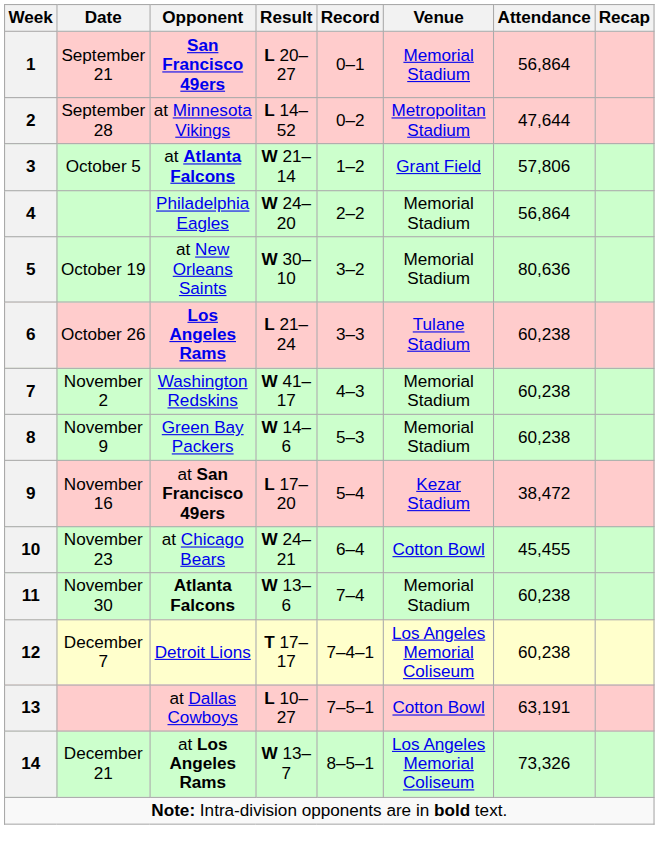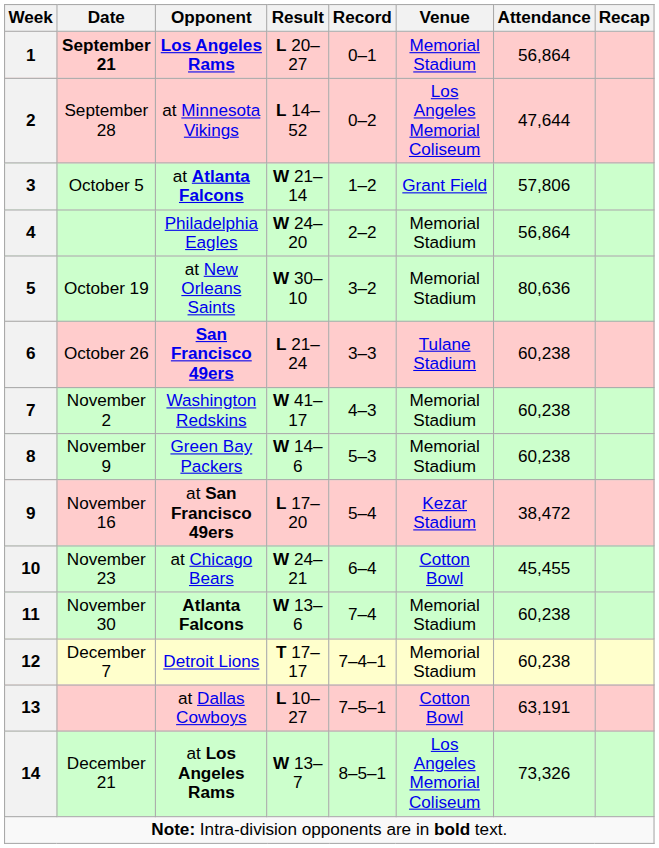(103, 64) normal -> (106, 54) bold
(203, 64) San Francisco 49ers -> (211, 54) Los Angeles Rams
(439, 120) Metropolitan Stadium -> (445, 120) Los Angeles Memorial Coliseum
(203, 335) Los Angeles Rams -> (211, 354) San Francisco 49ers
(439, 652) Los Angeles Memorial Coliseum -> (445, 661) Memorial Stadium
